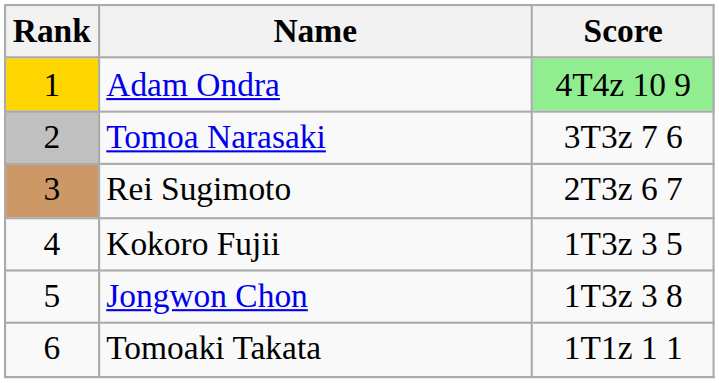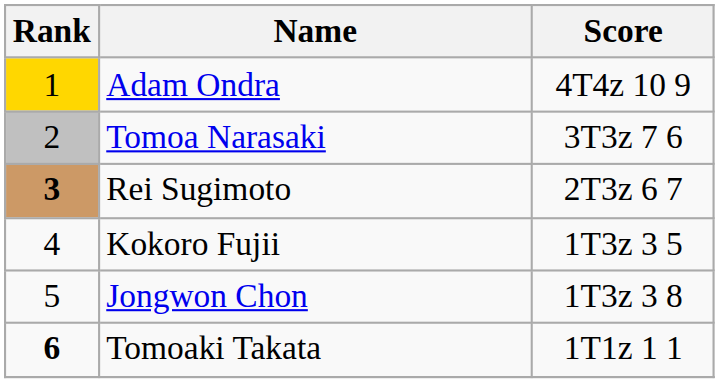(623, 84) lightgreen background -> (623, 84) no background
(52, 190) normal -> (52, 190) bold
(52, 349) normal -> (52, 349) bold
